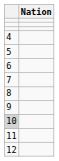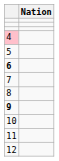(9, 38) no background -> (9, 38) pink background
(9, 66) normal -> (9, 66) bold
(9, 107) normal -> (9, 107) bold
(12, 121) lightgrey background -> (12, 121) no background
